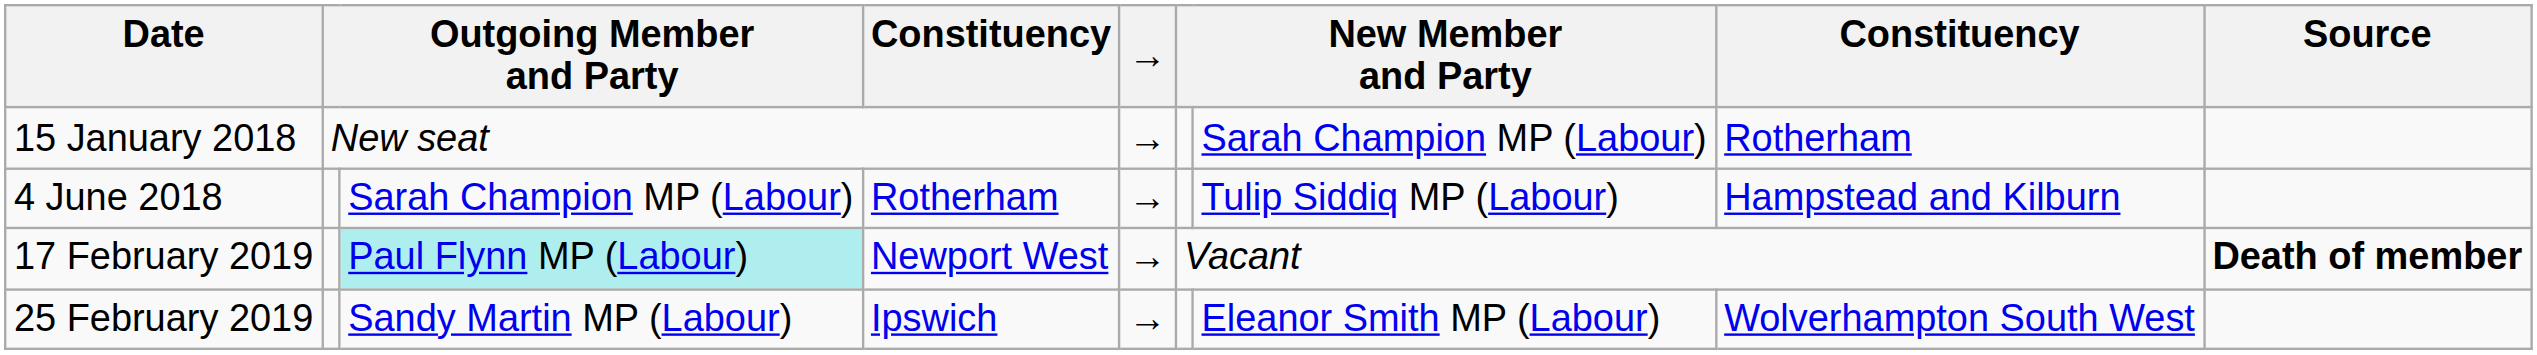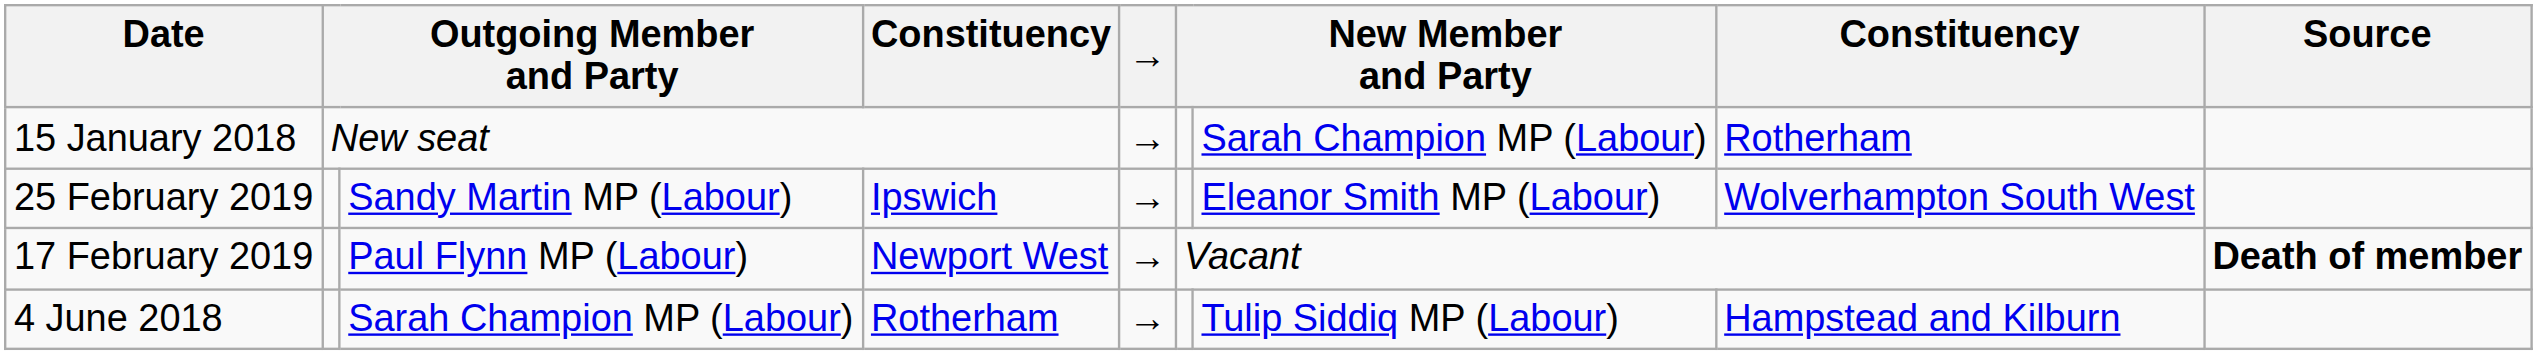rows swapped: (118, 197) <-> (164, 317)
(548, 257) paleturquoise background -> (548, 257) no background
